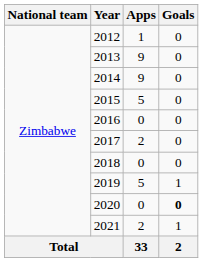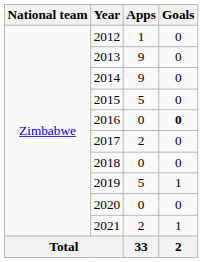(178, 120) normal -> (178, 120) bold
(178, 204) bold -> (178, 204) normal
